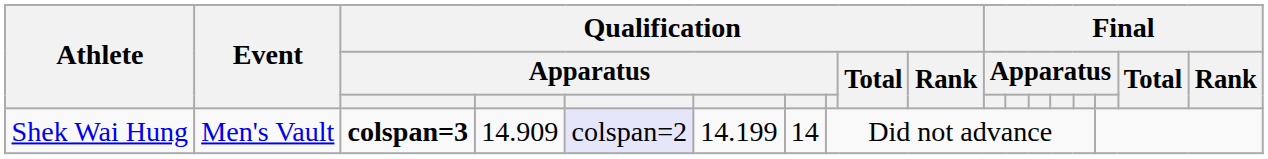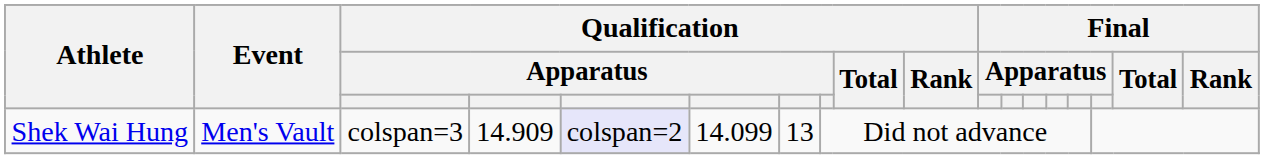(408, 130) bold -> (405, 130) normal
(739, 130) 14.199 -> (734, 130) 14.099
(805, 130) 14 -> (800, 130) 13
